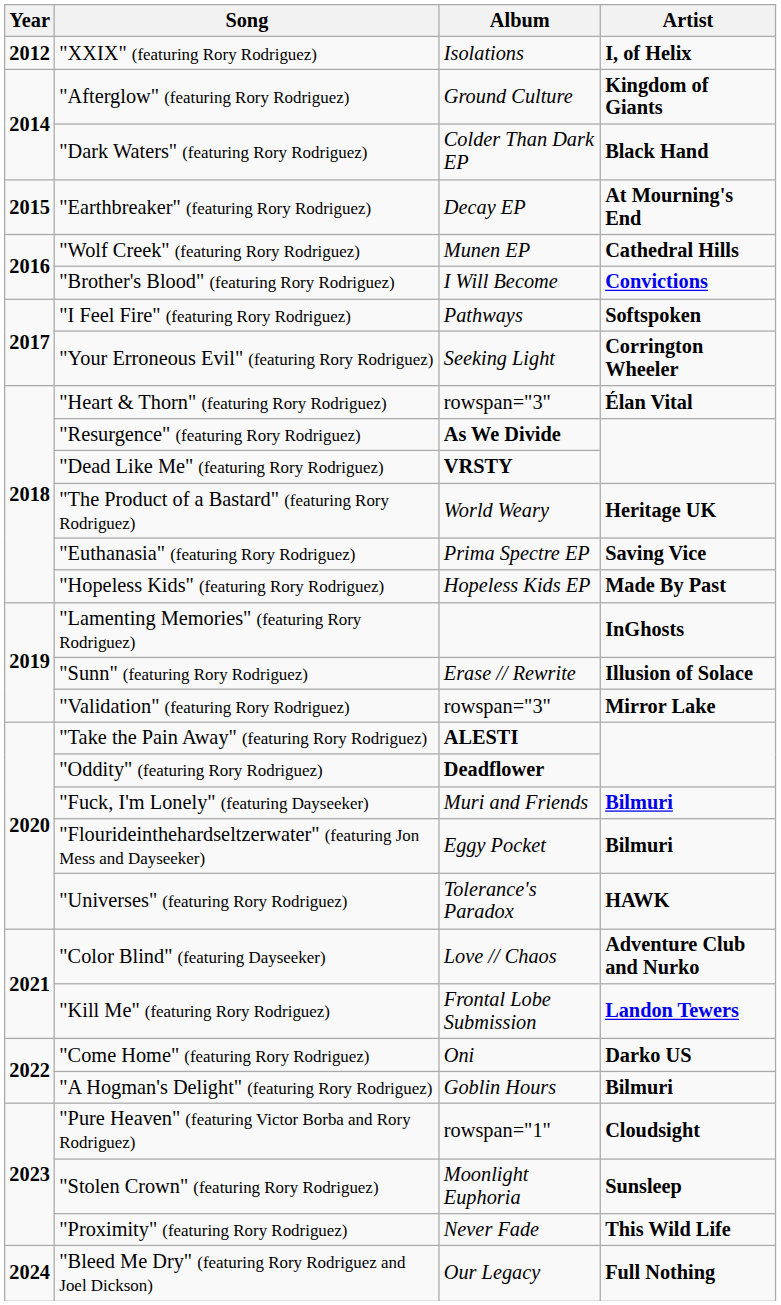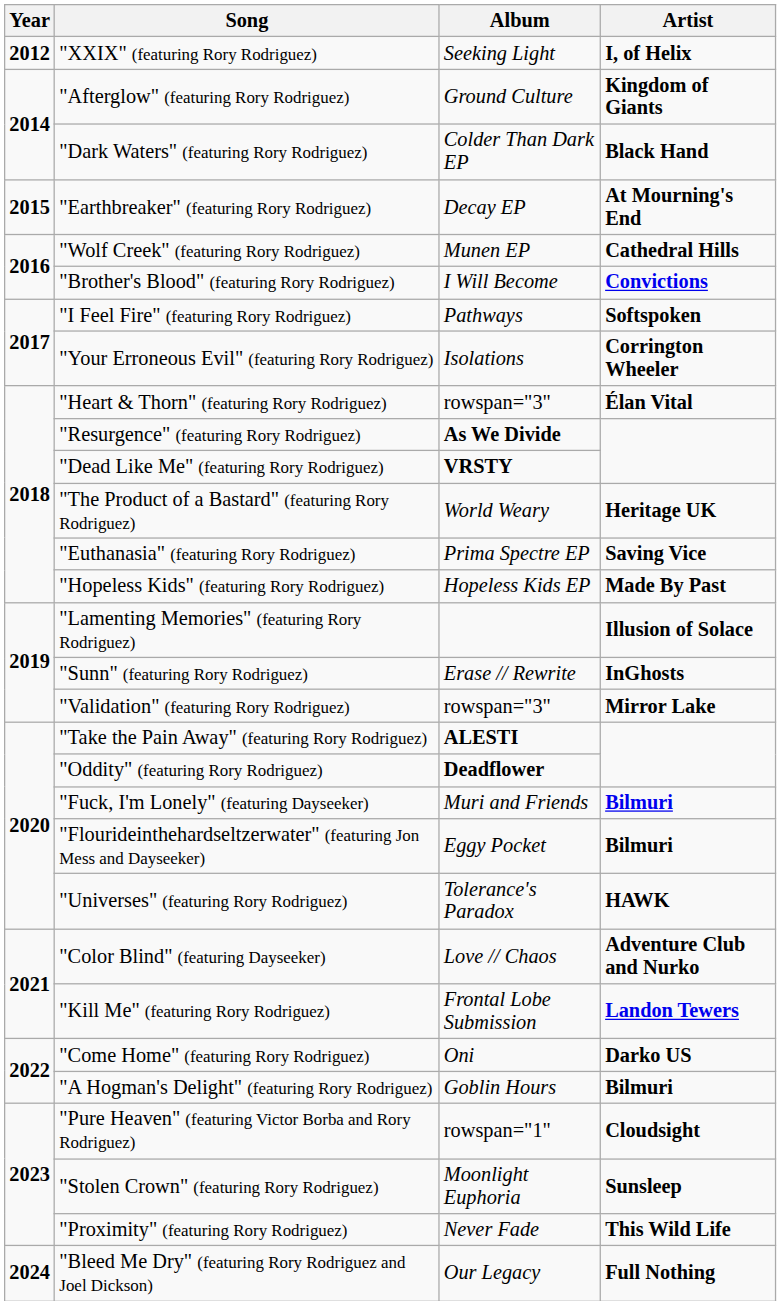(484, 52) Isolations -> (499, 52) Seeking Light
(499, 358) Seeking Light -> (484, 358) Isolations
(645, 629) InGhosts -> (679, 629) Illusion of Solace
(679, 673) Illusion of Solace -> (645, 673) InGhosts
